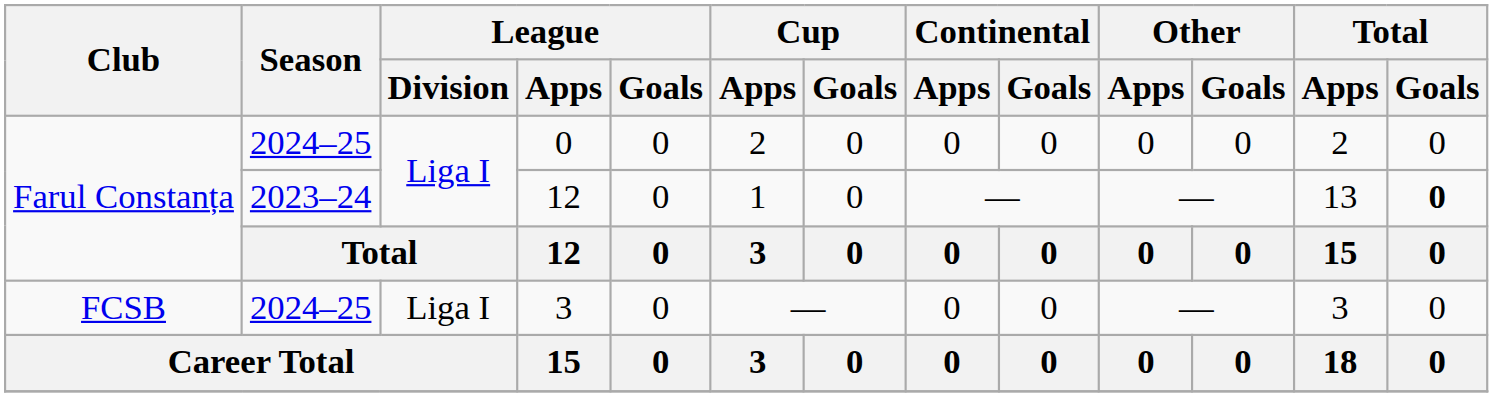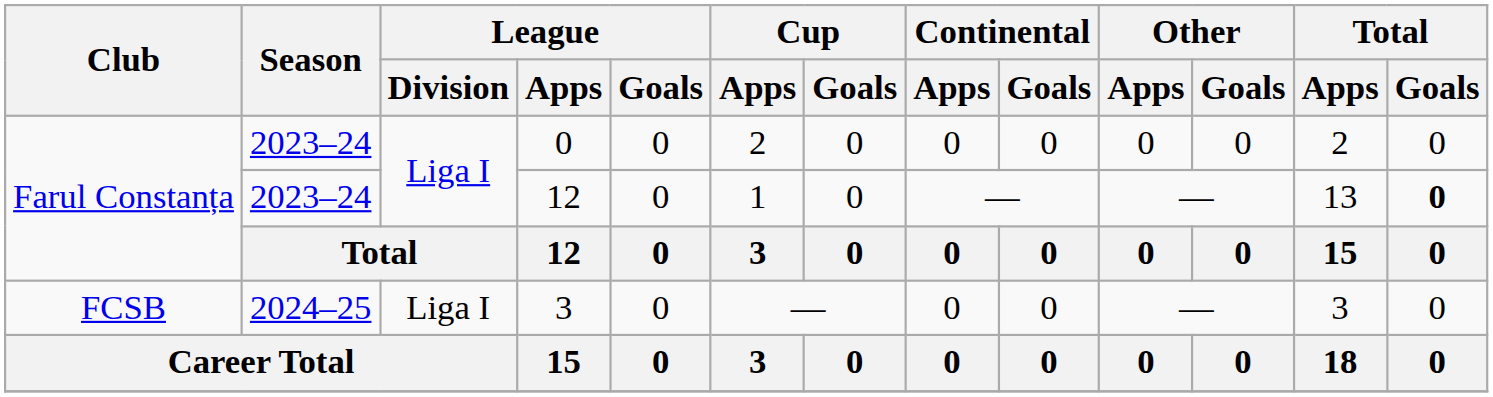(311, 142) 2024–25 -> (311, 142) 2023–24
